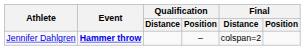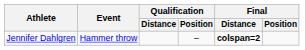(111, 39) bold -> (109, 39) normal
(241, 39) normal -> (239, 39) bold
